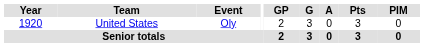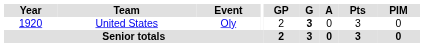(309, 23) normal -> (309, 23) bold
